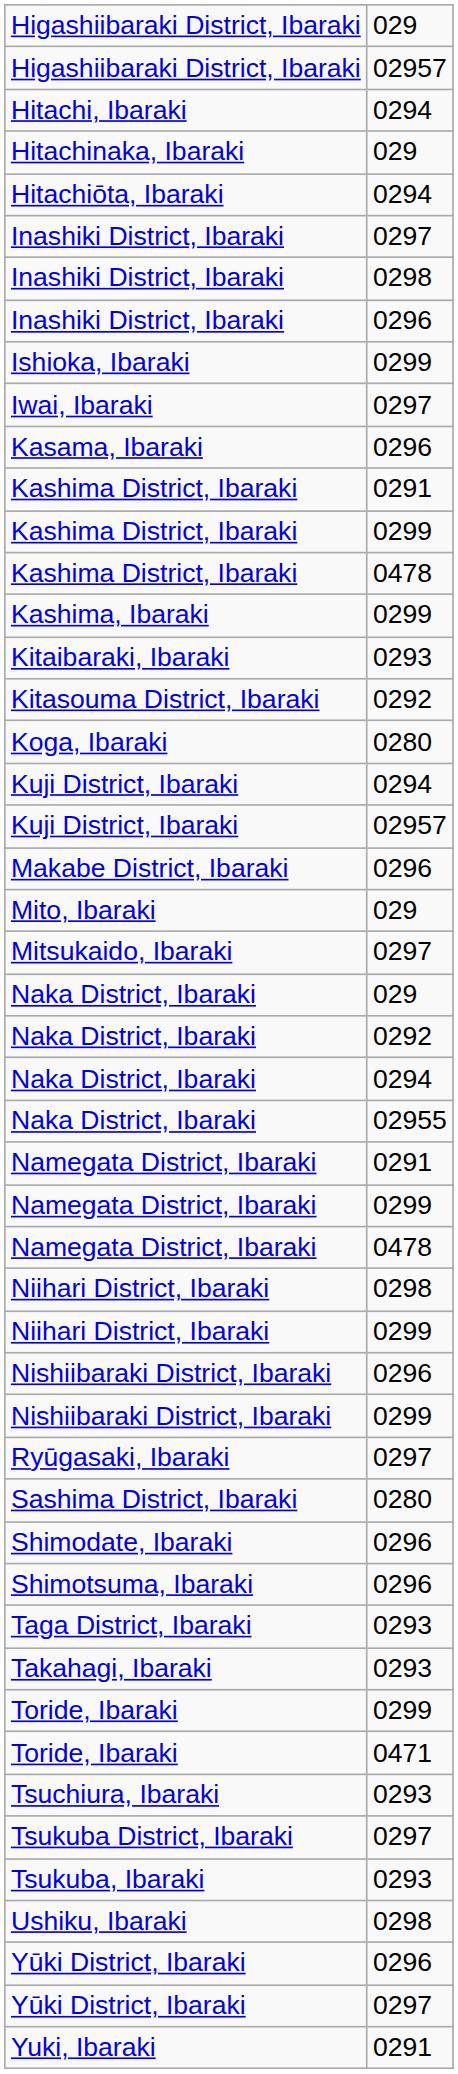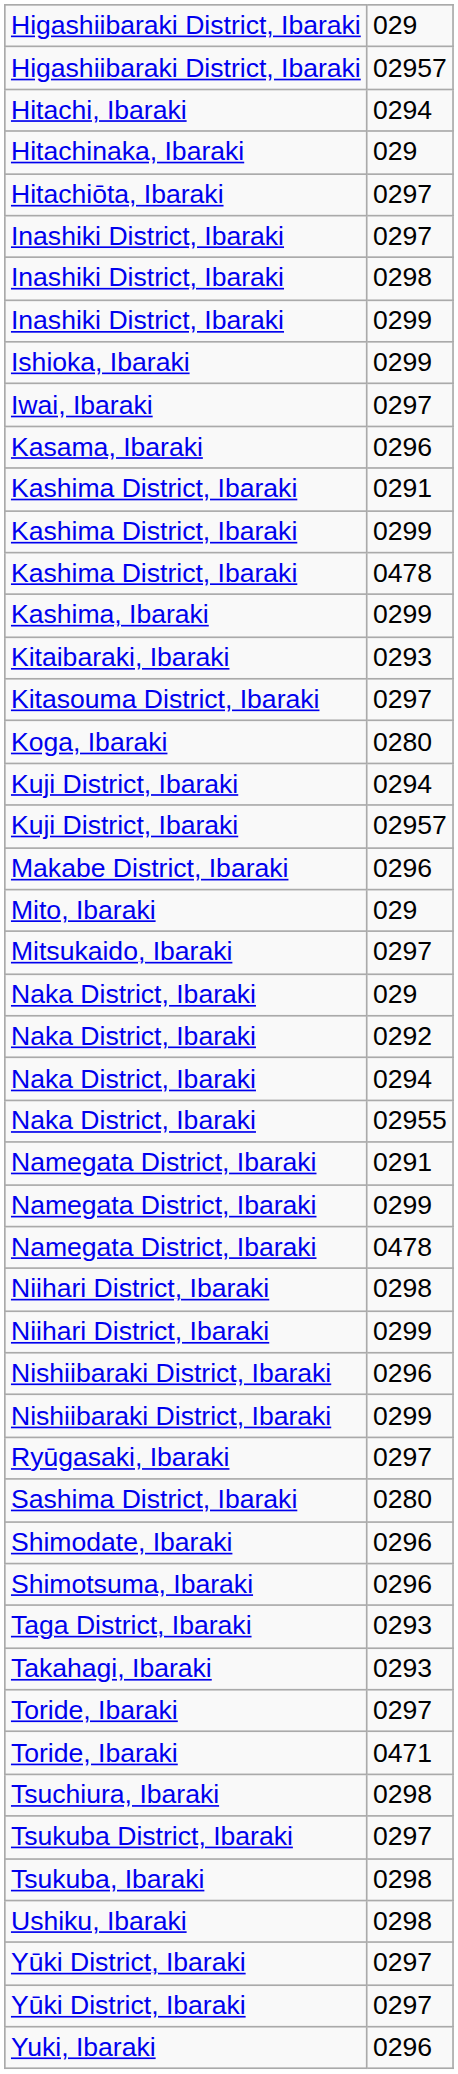(403, 194) 0294 -> (403, 194) 0297
(403, 320) 0296 -> (403, 320) 0299
(403, 699) 0292 -> (403, 699) 0297
(403, 1710) 0299 -> (403, 1710) 0297
(403, 1794) 0293 -> (403, 1794) 0298
(403, 1878) 0293 -> (403, 1878) 0298
(403, 1963) 0296 -> (403, 1963) 0297
(403, 2047) 0291 -> (403, 2047) 0296
